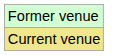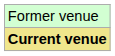(54, 39) normal -> (57, 39) bold
